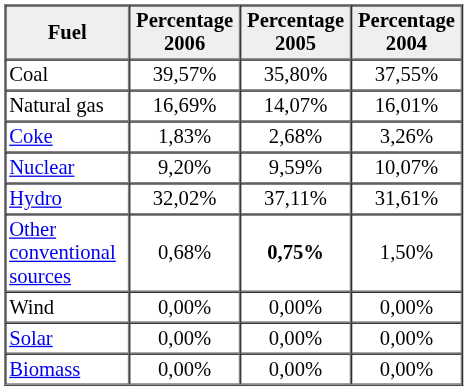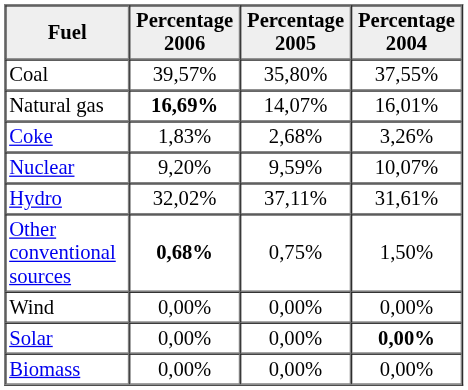(185, 105) normal -> (185, 105) bold
(185, 252) normal -> (185, 252) bold
(296, 252) bold -> (296, 252) normal
(406, 337) normal -> (406, 337) bold
